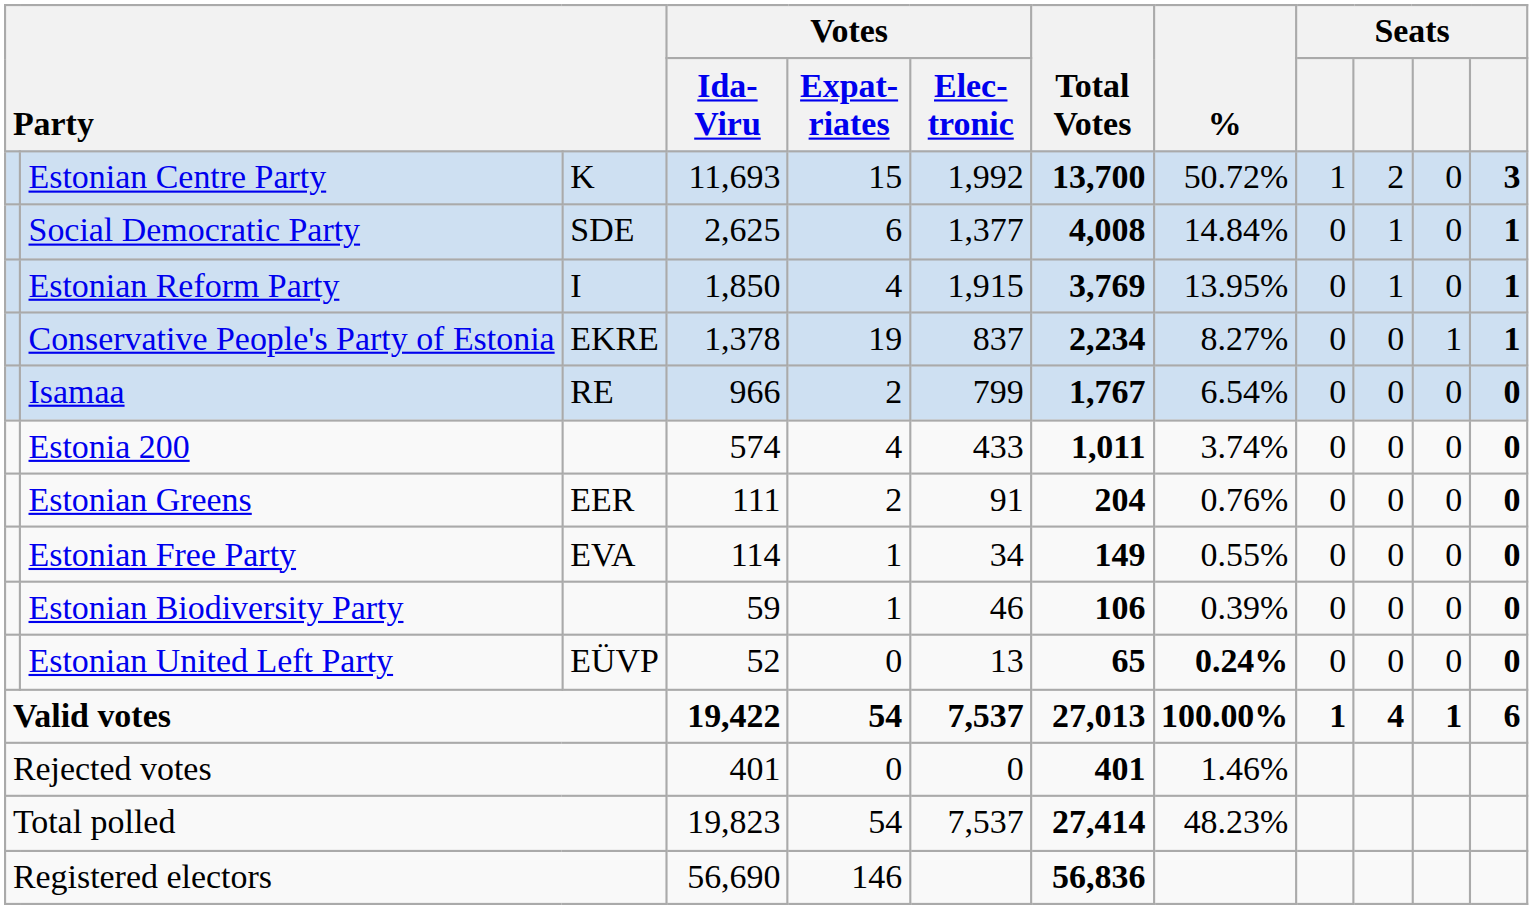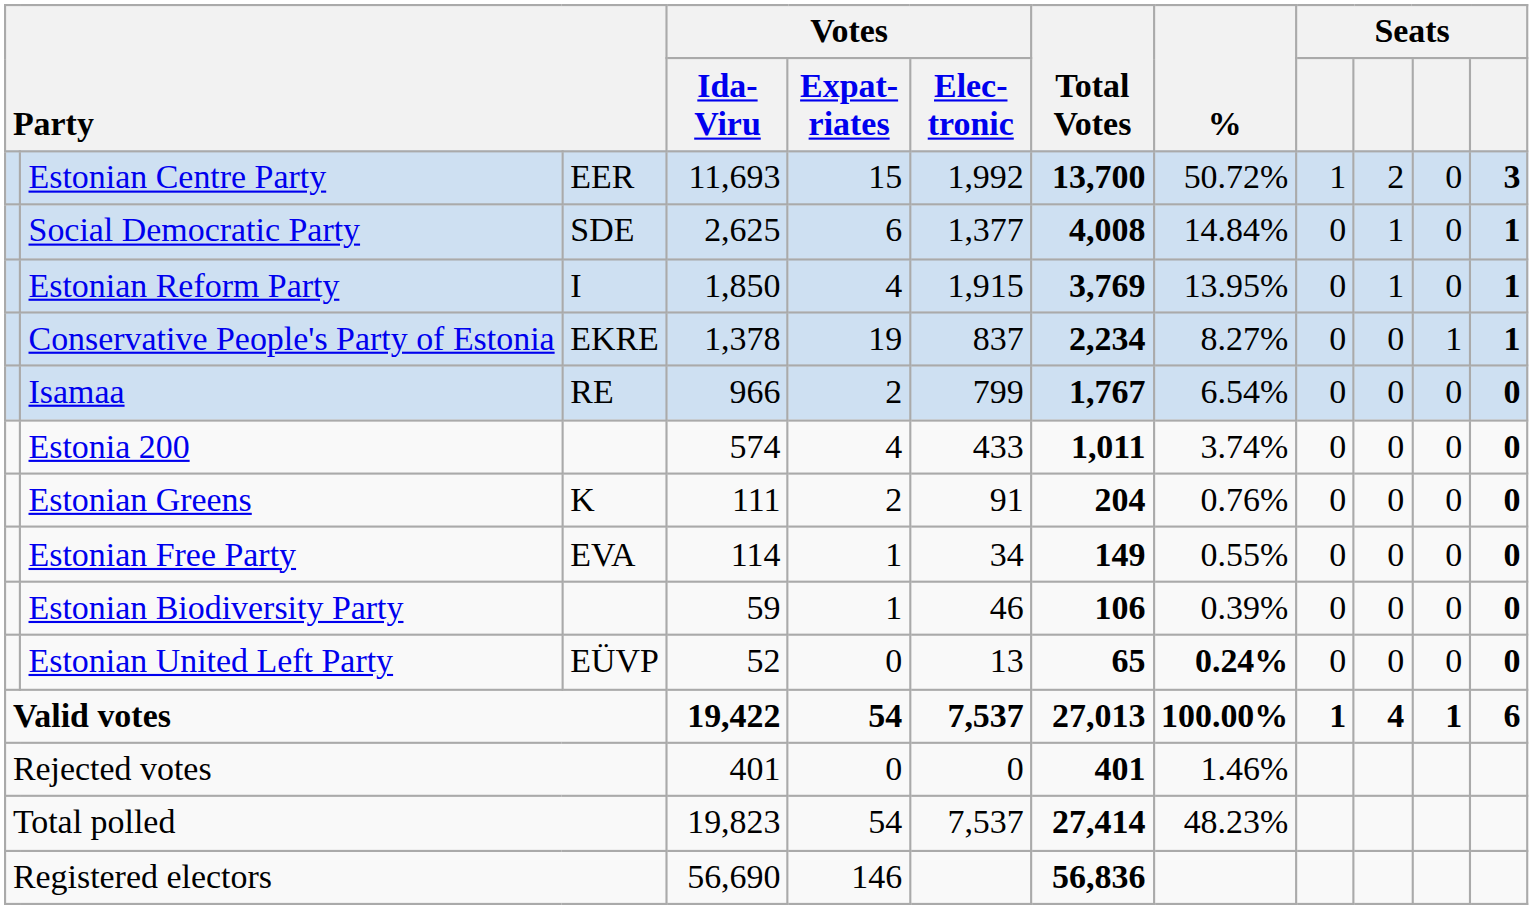(583, 177) K -> (602, 177) EER
(602, 499) EER -> (583, 499) K
